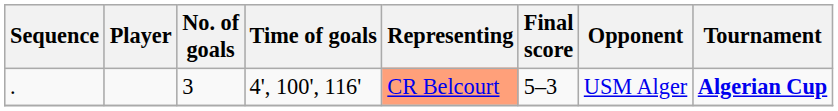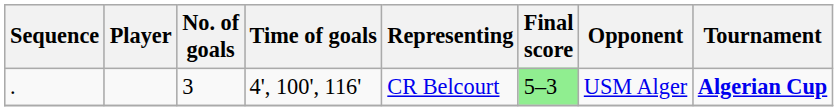(443, 86) lightsalmon background -> (443, 86) no background
(540, 86) no background -> (540, 86) lightgreen background
